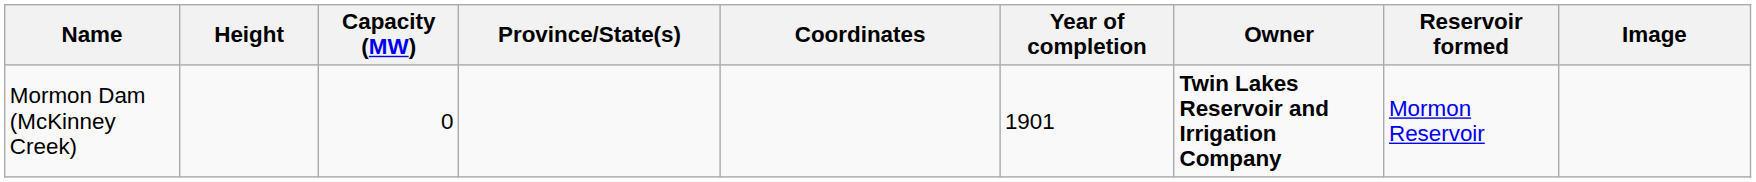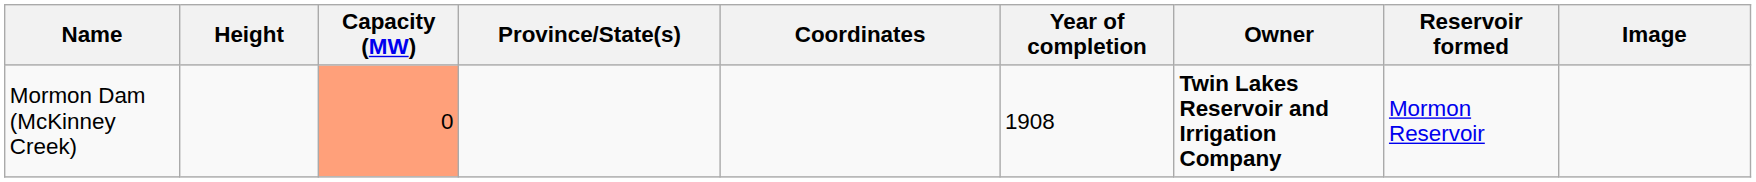(447, 120) no background -> (447, 120) lightsalmon background
(1030, 120) 1901 -> (1030, 120) 1908
